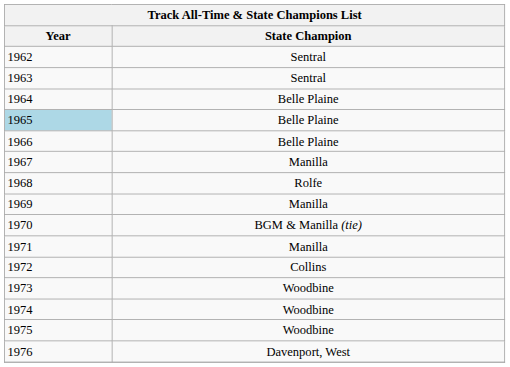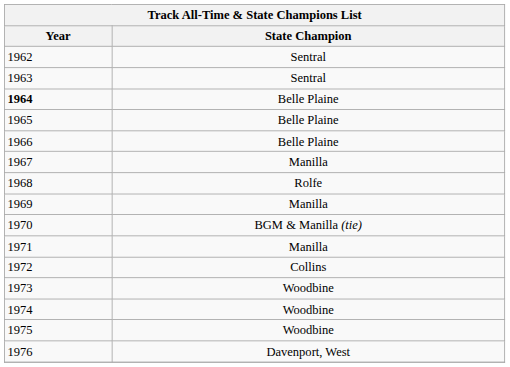(20, 99) normal -> (20, 99) bold
(20, 120) lightblue background -> (20, 120) no background
